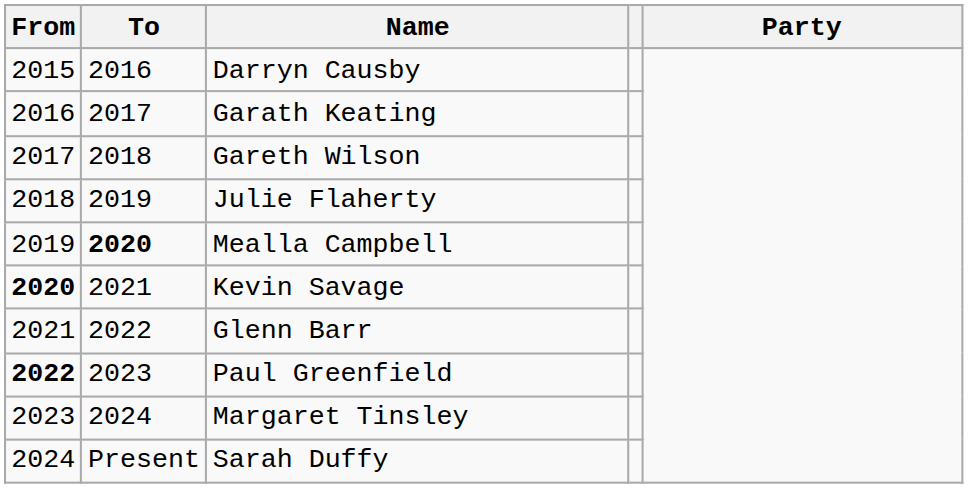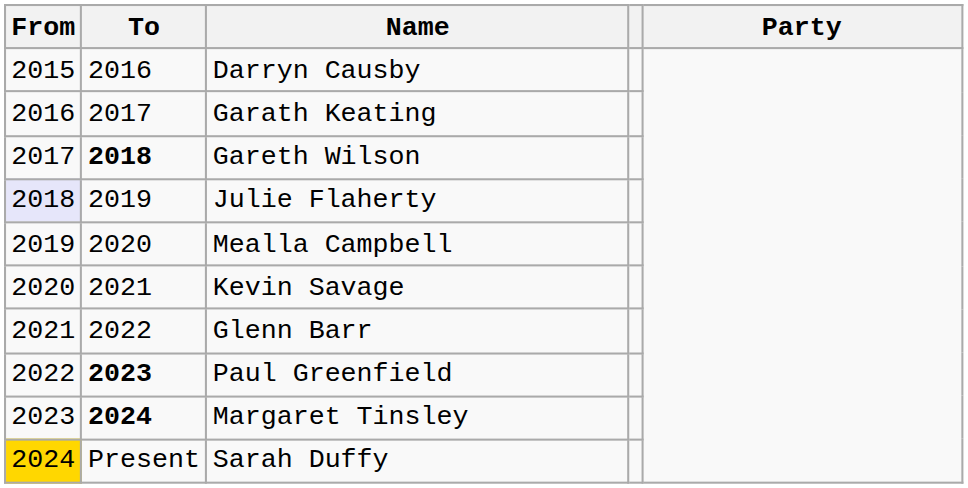(120, 157) normal -> (120, 157) bold
(43, 200) no background -> (43, 200) lavender background
(120, 244) bold -> (120, 244) normal
(43, 287) bold -> (43, 287) normal
(43, 374) bold -> (43, 374) normal
(120, 374) normal -> (120, 374) bold
(120, 418) normal -> (120, 418) bold
(43, 461) no background -> (43, 461) gold background
